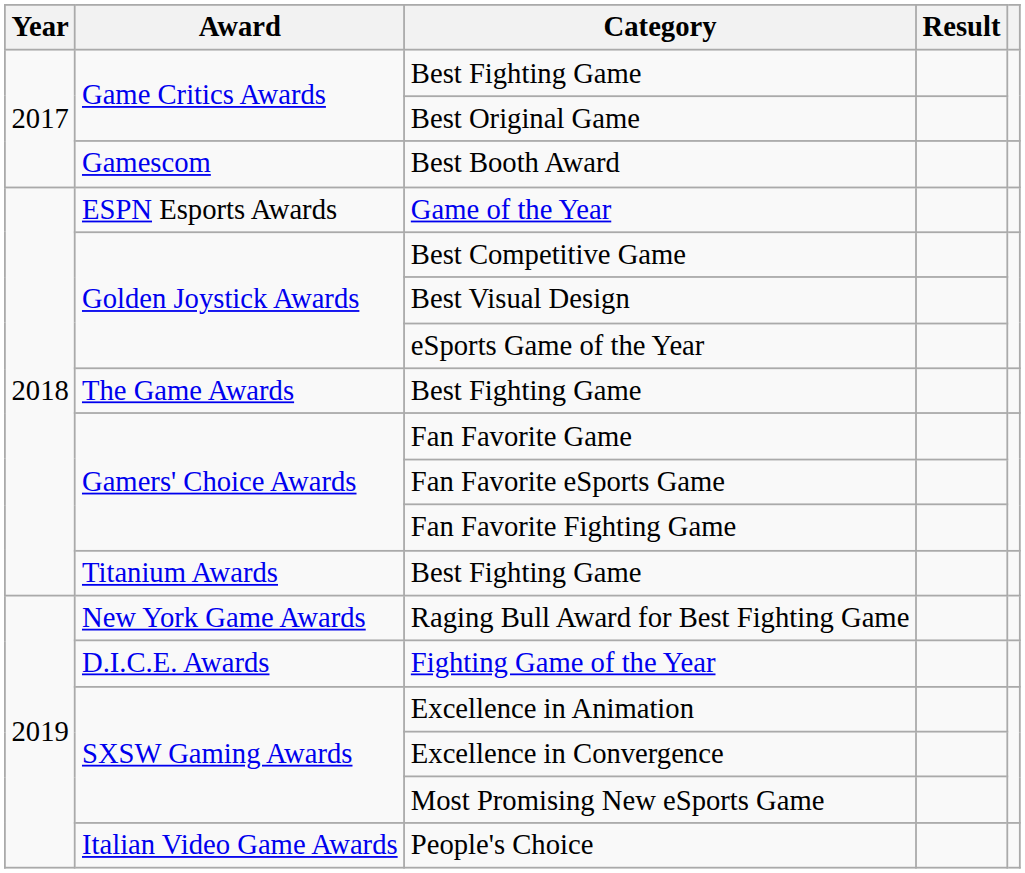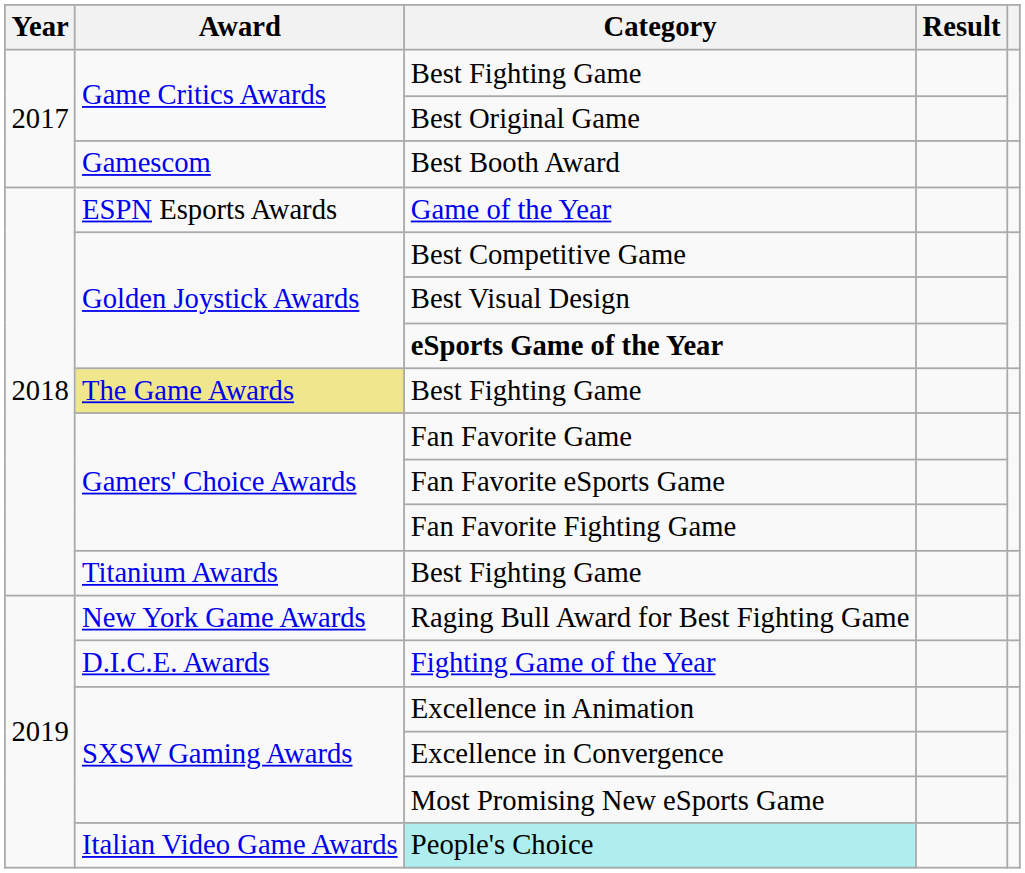(558, 345) normal -> (567, 345) bold
(188, 390) no background -> (188, 390) khaki background
(502, 844) no background -> (502, 844) paleturquoise background
